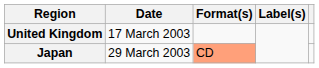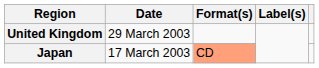(149, 33) 17 March 2003 -> (149, 33) 29 March 2003
(149, 53) 29 March 2003 -> (149, 53) 17 March 2003
